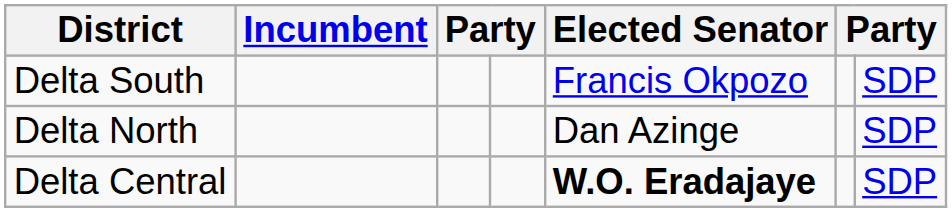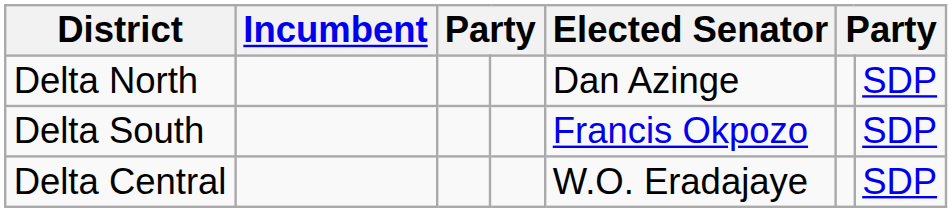rows swapped: (106, 131) <-> (109, 80)
(684, 181) bold -> (680, 181) normal
